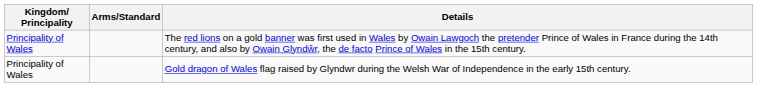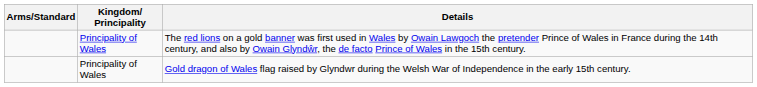columns swapped: (126, 17) <-> (47, 17)
